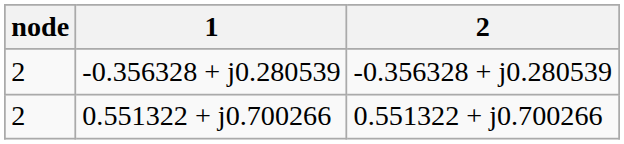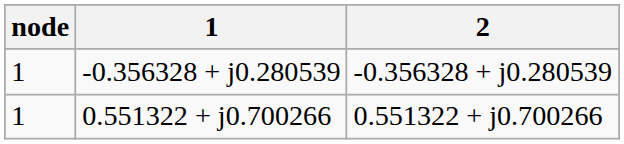(18, 71) 2 -> (18, 71) 1
(18, 116) 2 -> (18, 116) 1
